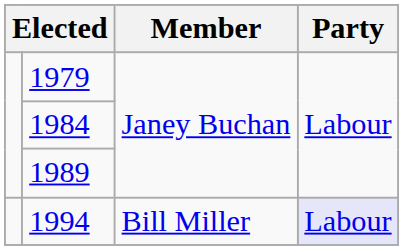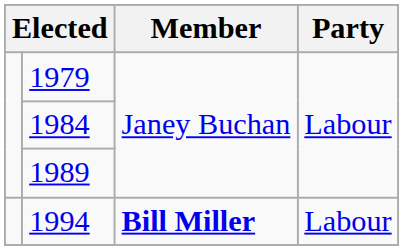(186, 220) normal -> (188, 220) bold
(348, 220) lavender background -> (348, 220) no background
